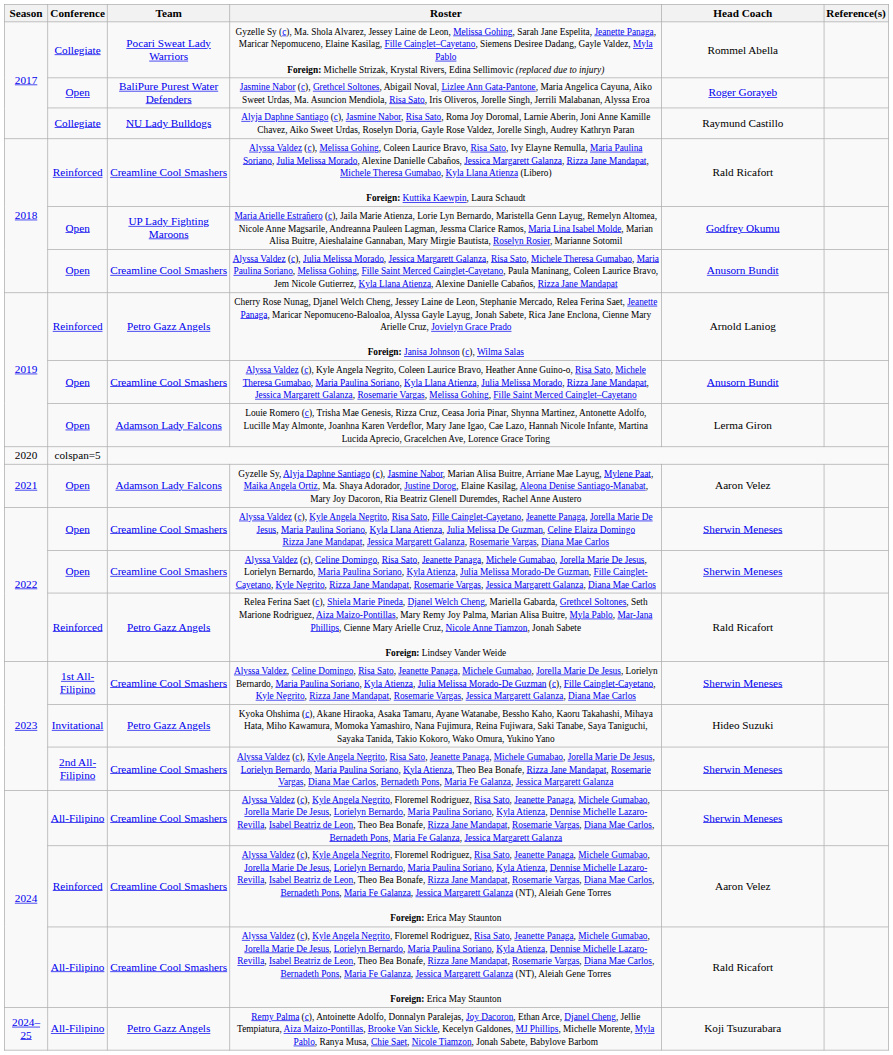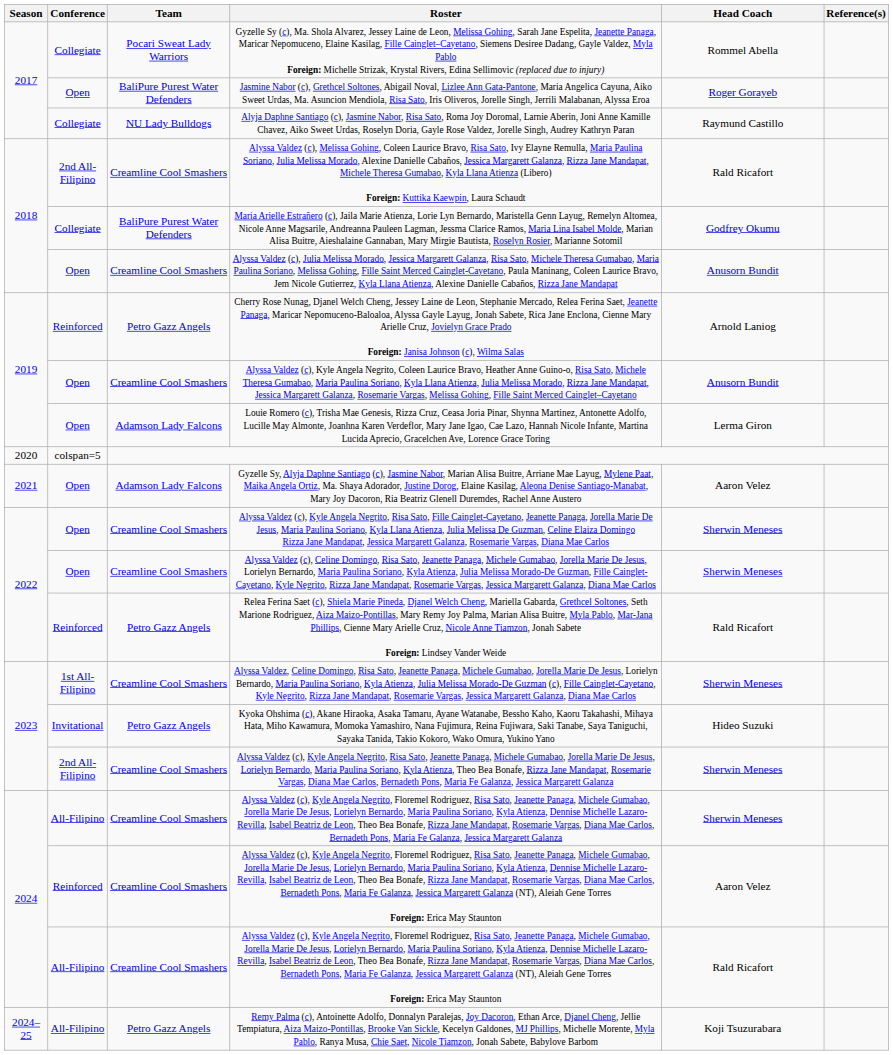(78, 172) Reinforced -> (78, 172) 2nd All-Filipino
(78, 228) Open -> (78, 228) Collegiate
(169, 228) UP Lady Fighting Maroons -> (169, 228) BaliPure Purest Water Defenders
